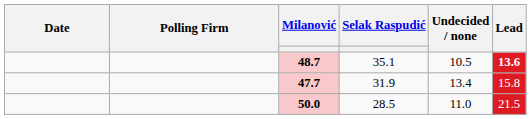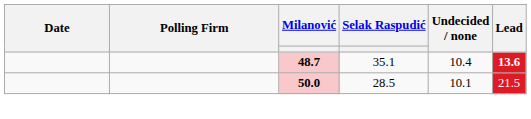(460, 62) 10.5 -> (460, 62) 10.4
- row: (309, 83)
(460, 104) 11.0 -> (460, 83) 10.1
